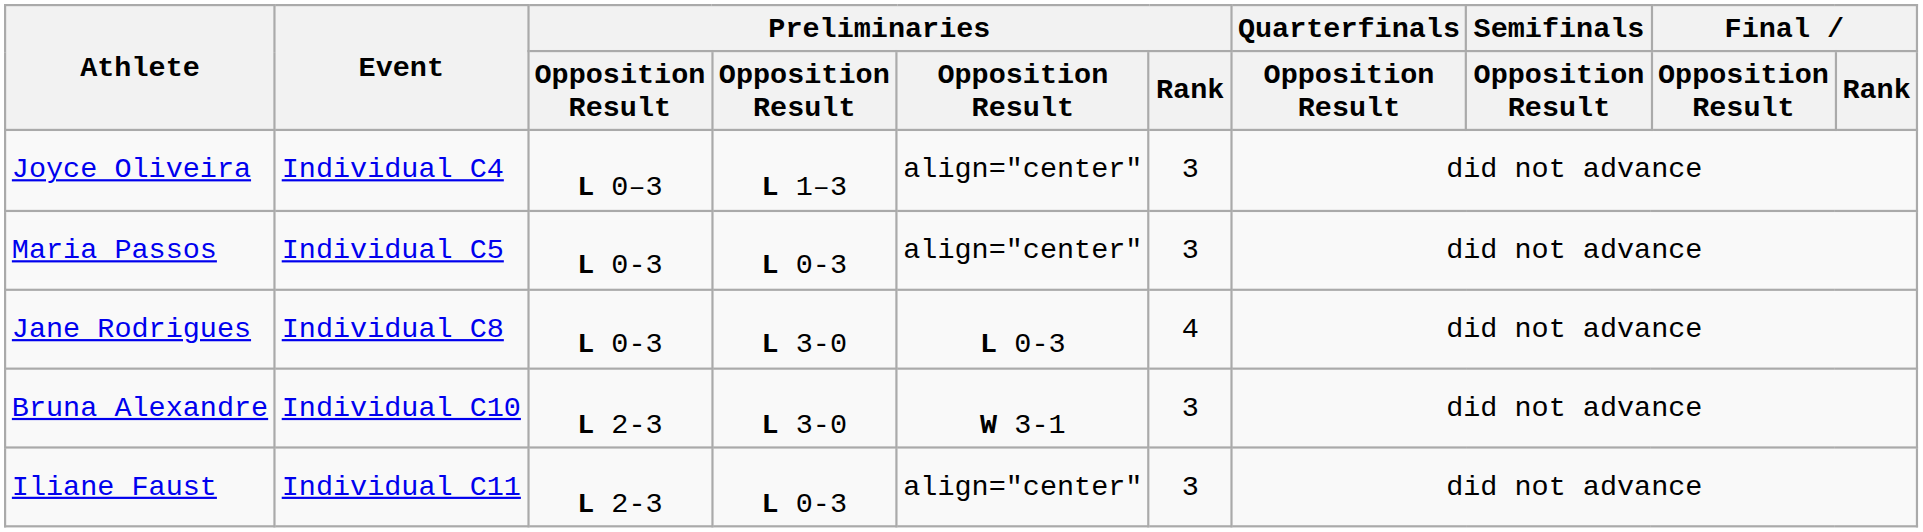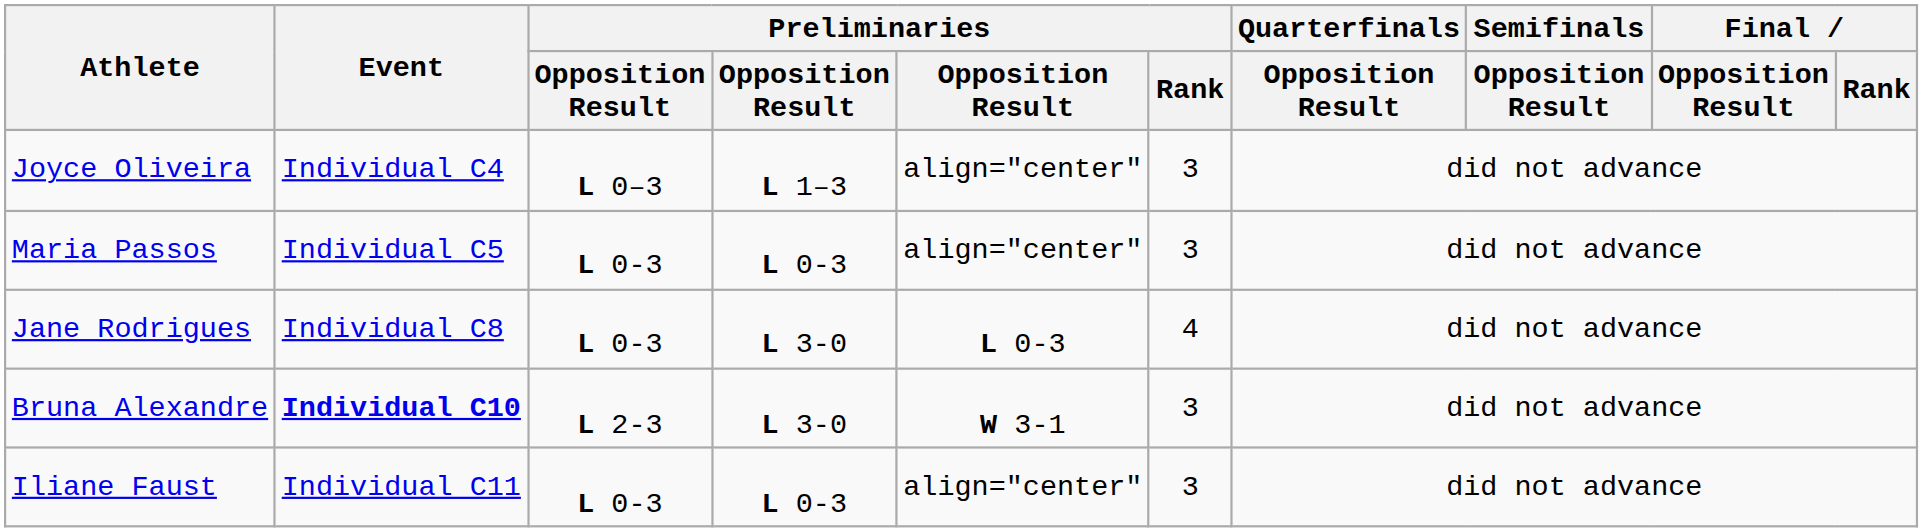(401, 408) normal -> (401, 408) bold
(620, 504) L 2-3 -> (620, 504) L 0-3
